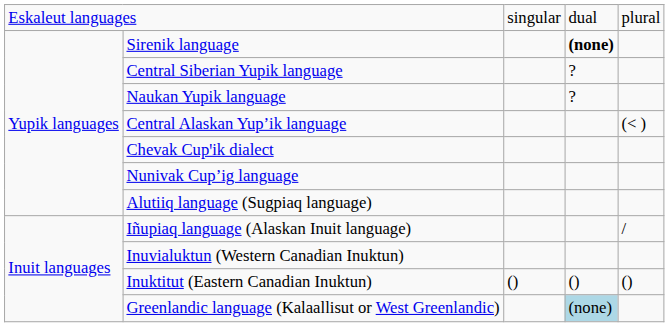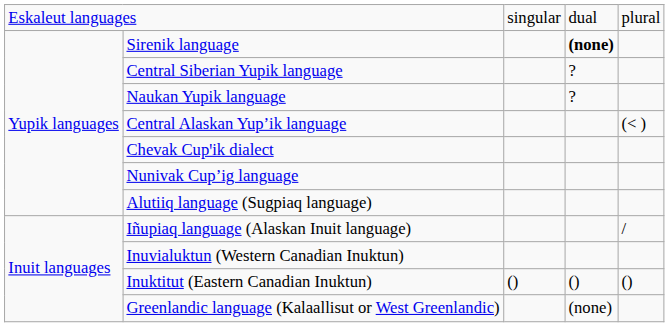(590, 307) lightblue background -> (590, 307) no background
